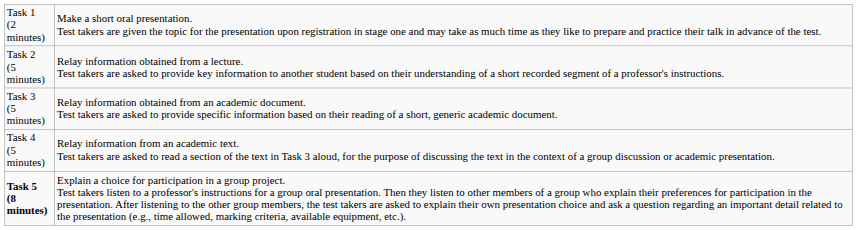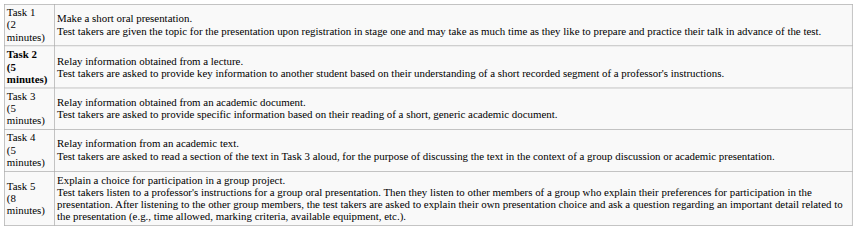(26, 67) normal -> (27, 67) bold
(27, 198) bold -> (26, 198) normal
